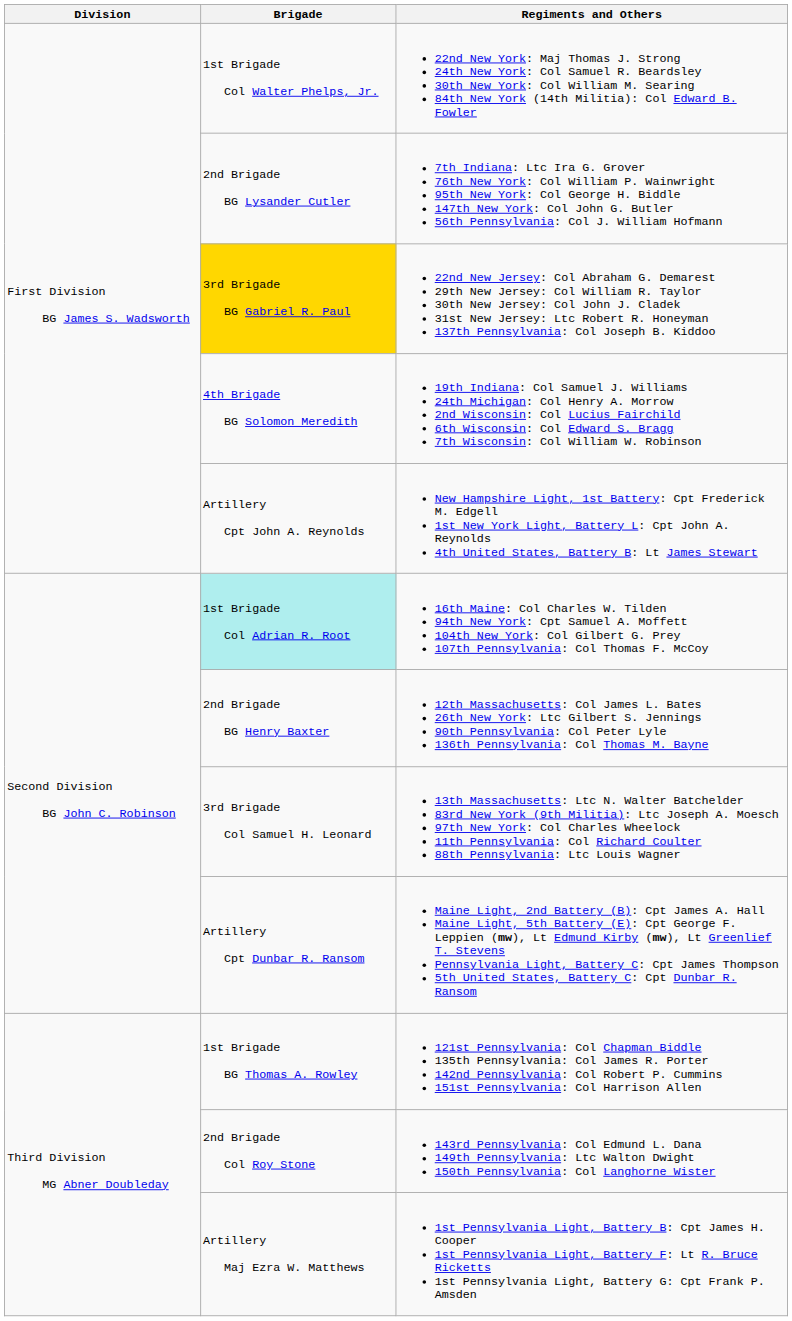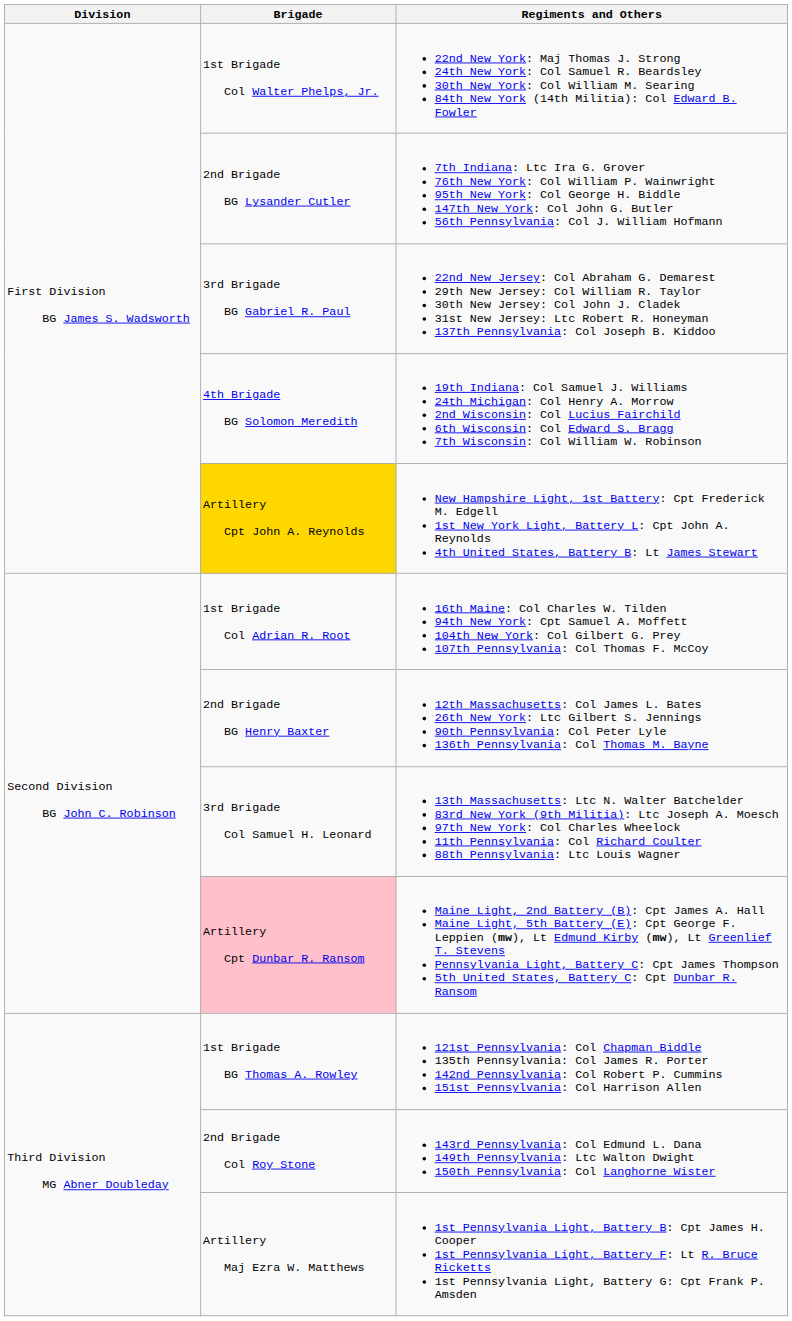(277, 298) gold background -> (277, 298) no background
(284, 518) no background -> (284, 518) gold background
(277, 622) paleturquoise background -> (277, 622) no background
(284, 945) no background -> (284, 945) pink background
